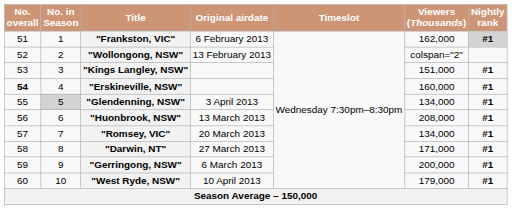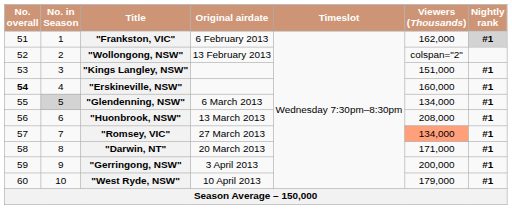(232, 102) 3 April 2013 -> (232, 102) 6 March 2013
(232, 133) 20 March 2013 -> (232, 133) 27 March 2013
(437, 133) no background -> (437, 133) lightsalmon background
(232, 149) 27 March 2013 -> (232, 149) 20 March 2013
(232, 165) 6 March 2013 -> (232, 165) 3 April 2013
